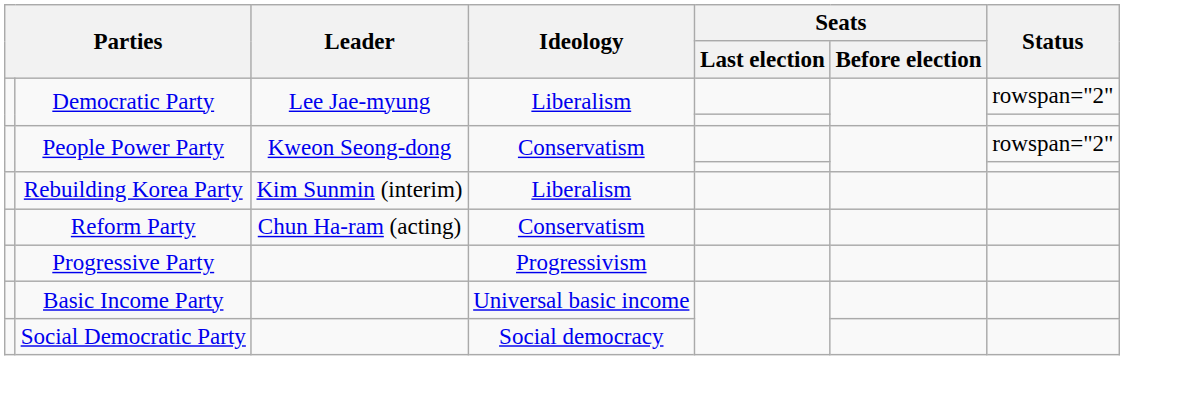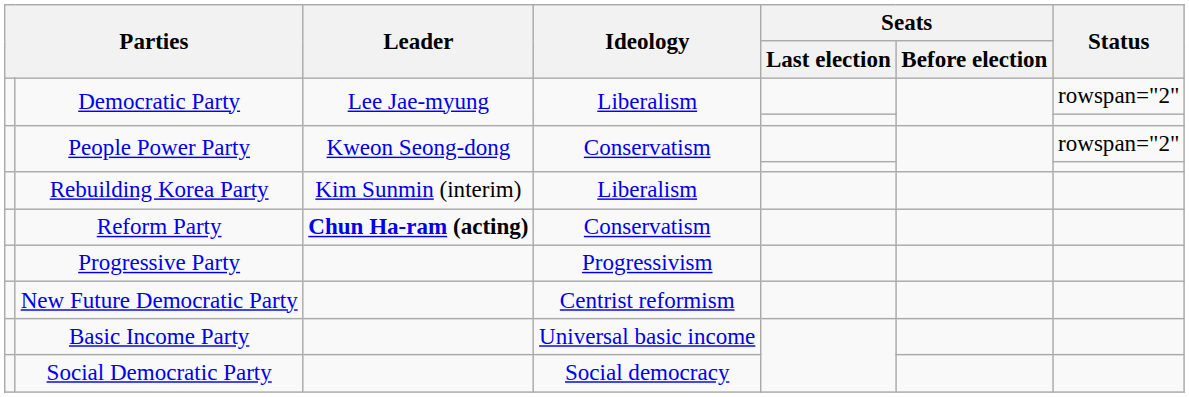(360, 226) normal -> (418, 226) bold
+ row: (159, 299)
